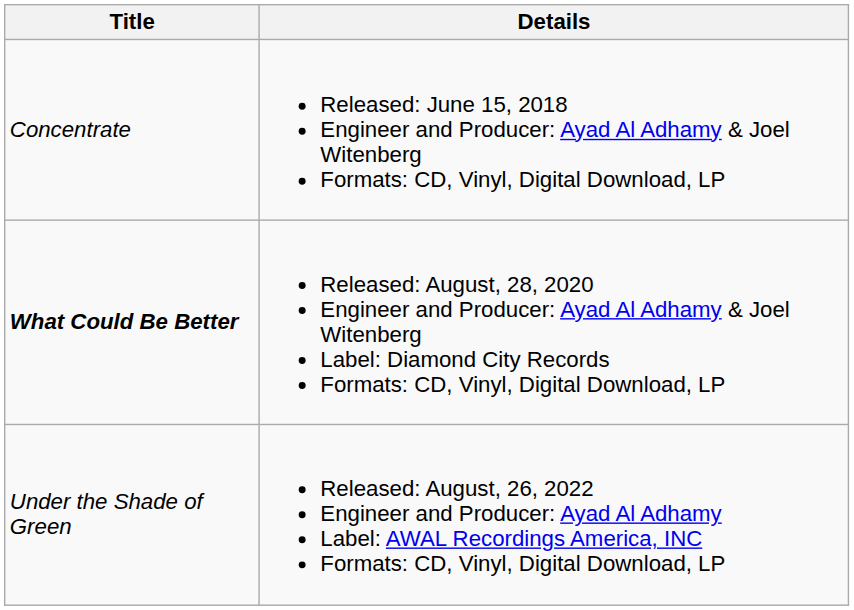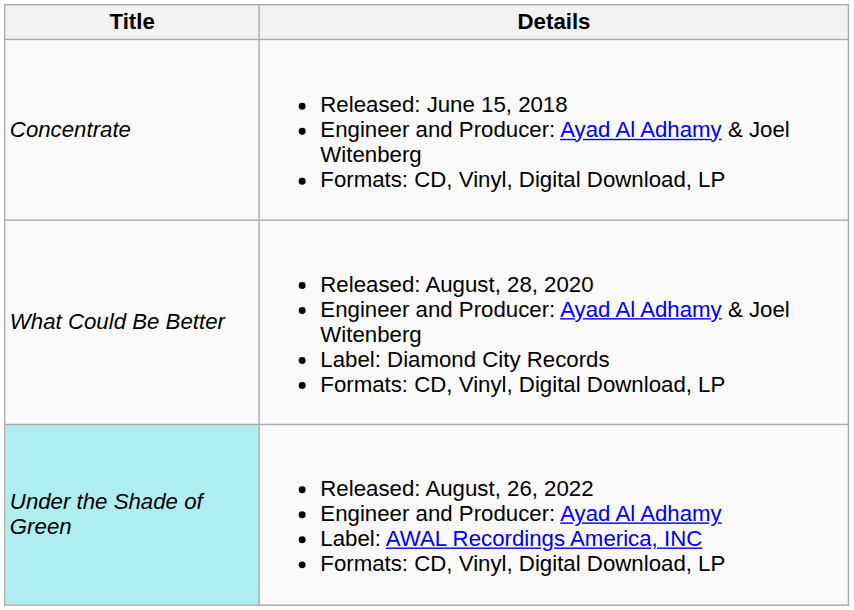(124, 322) bold -> (117, 322) normal
(106, 514) no background -> (106, 514) paleturquoise background
